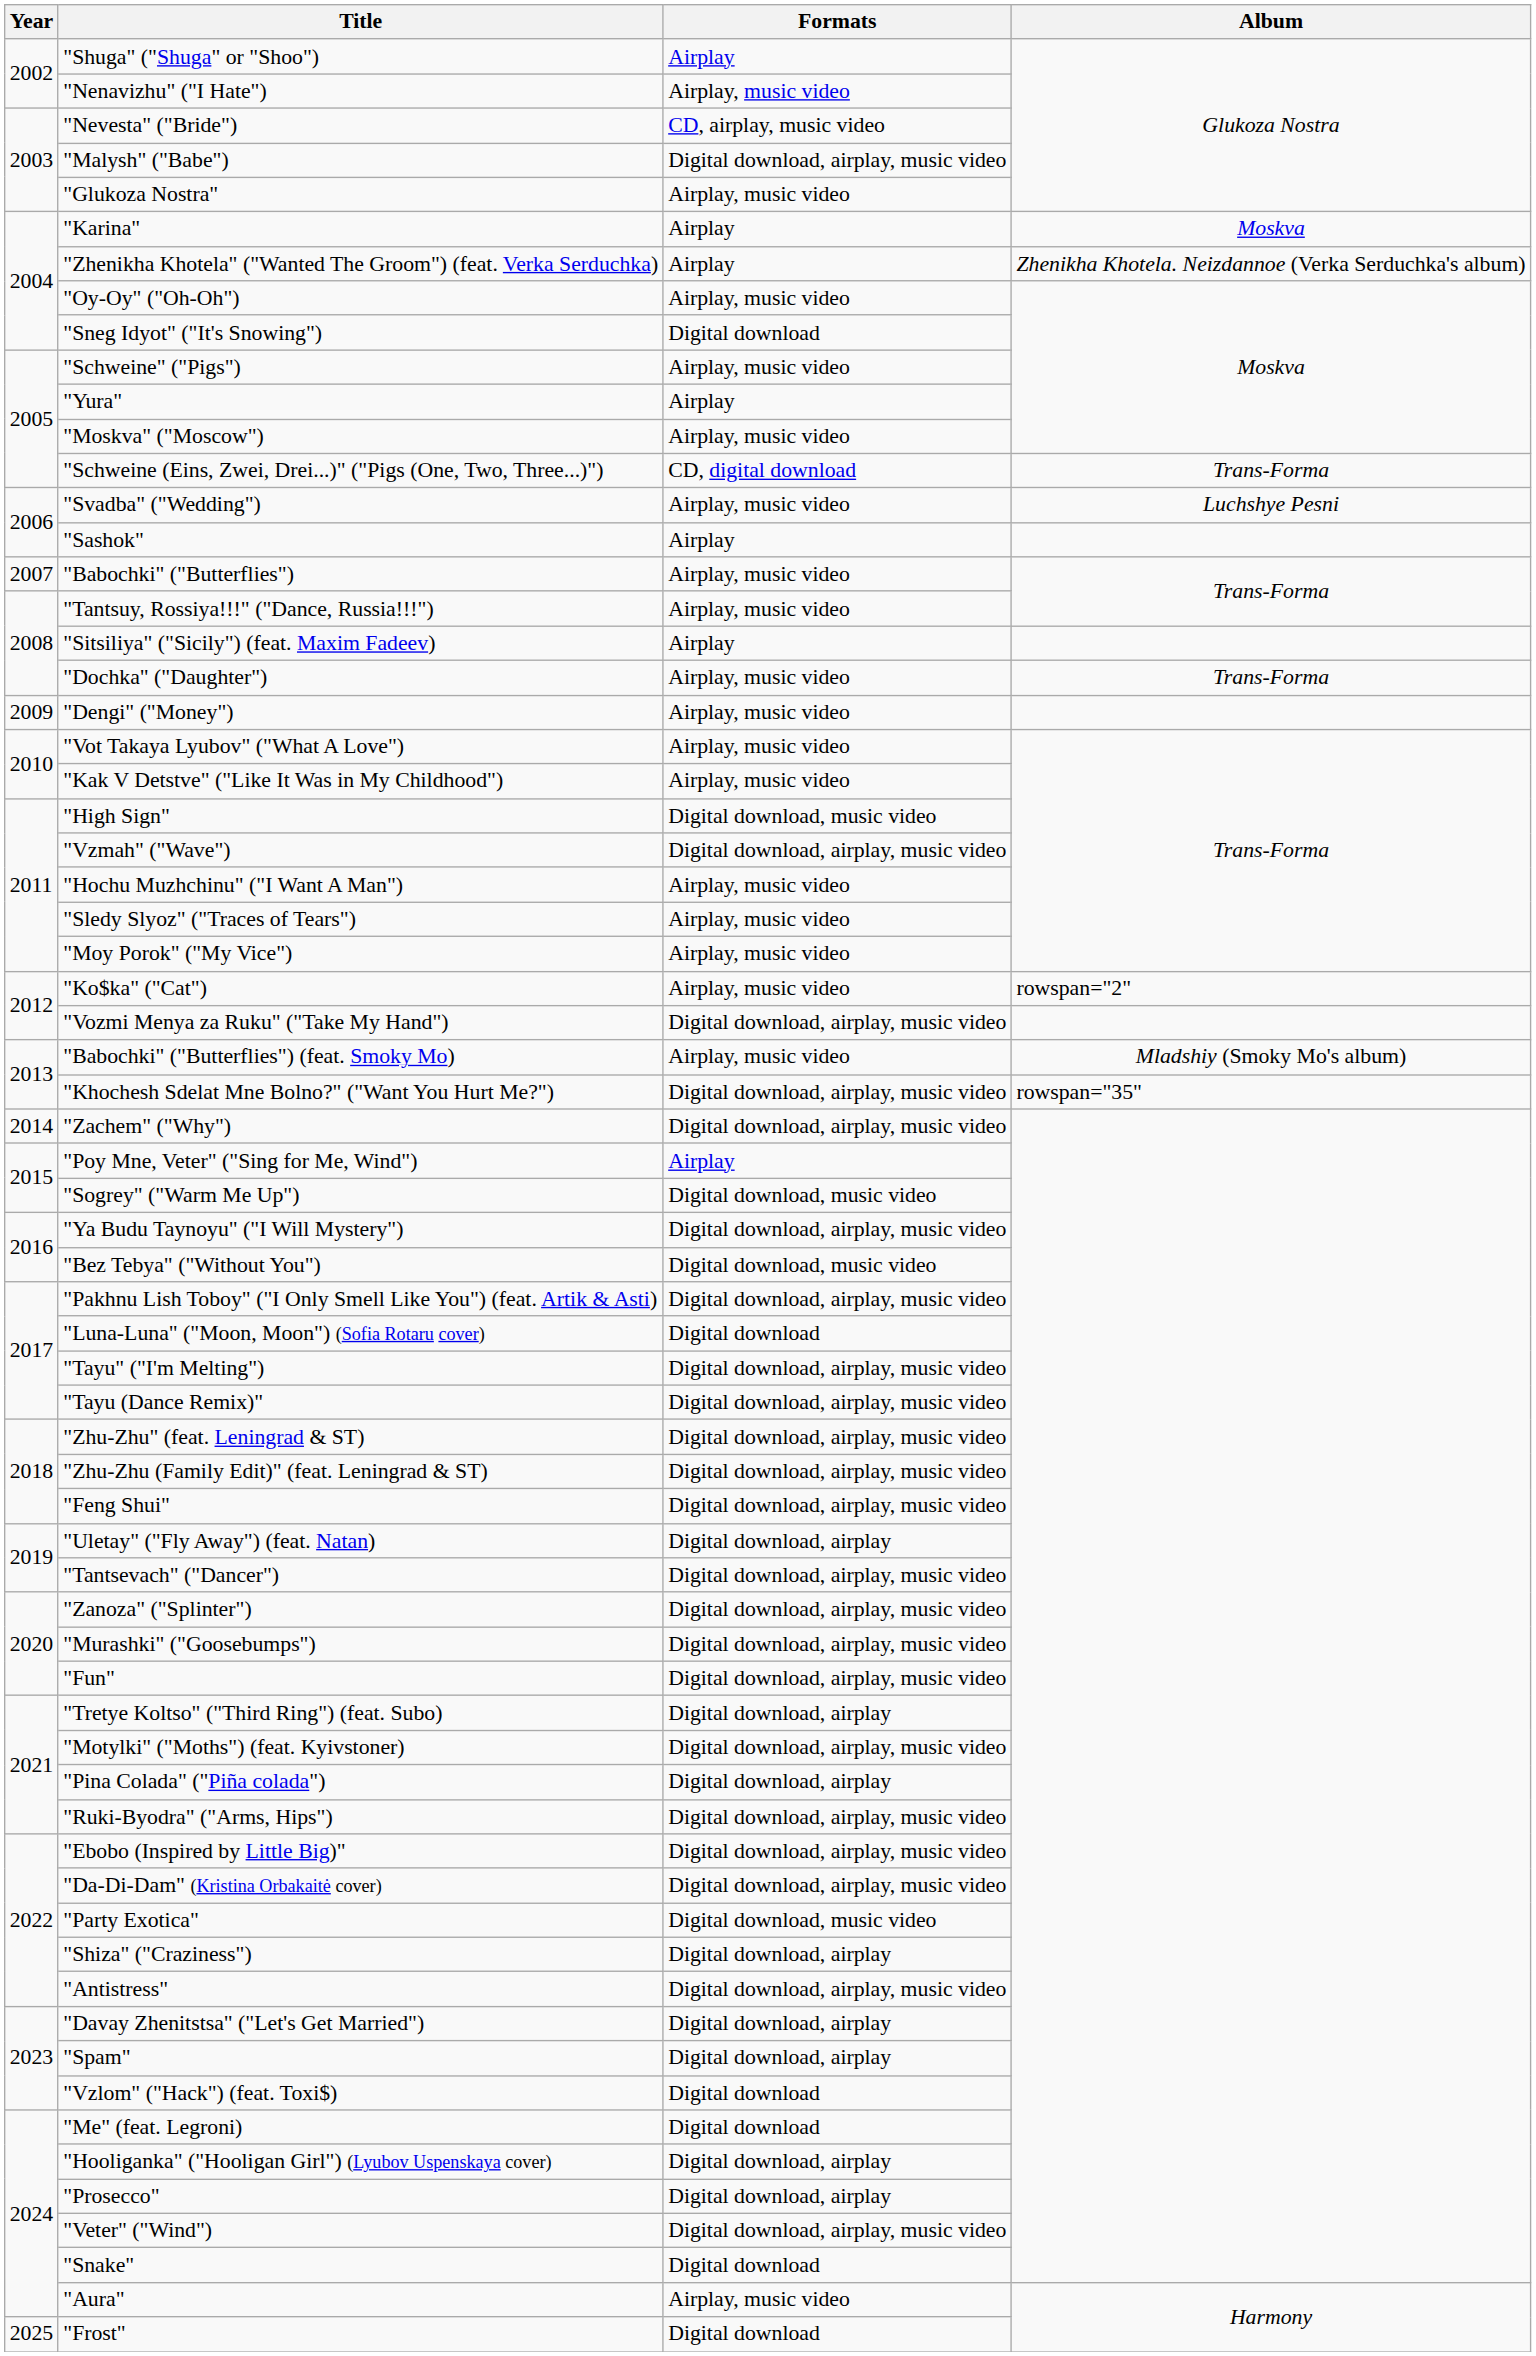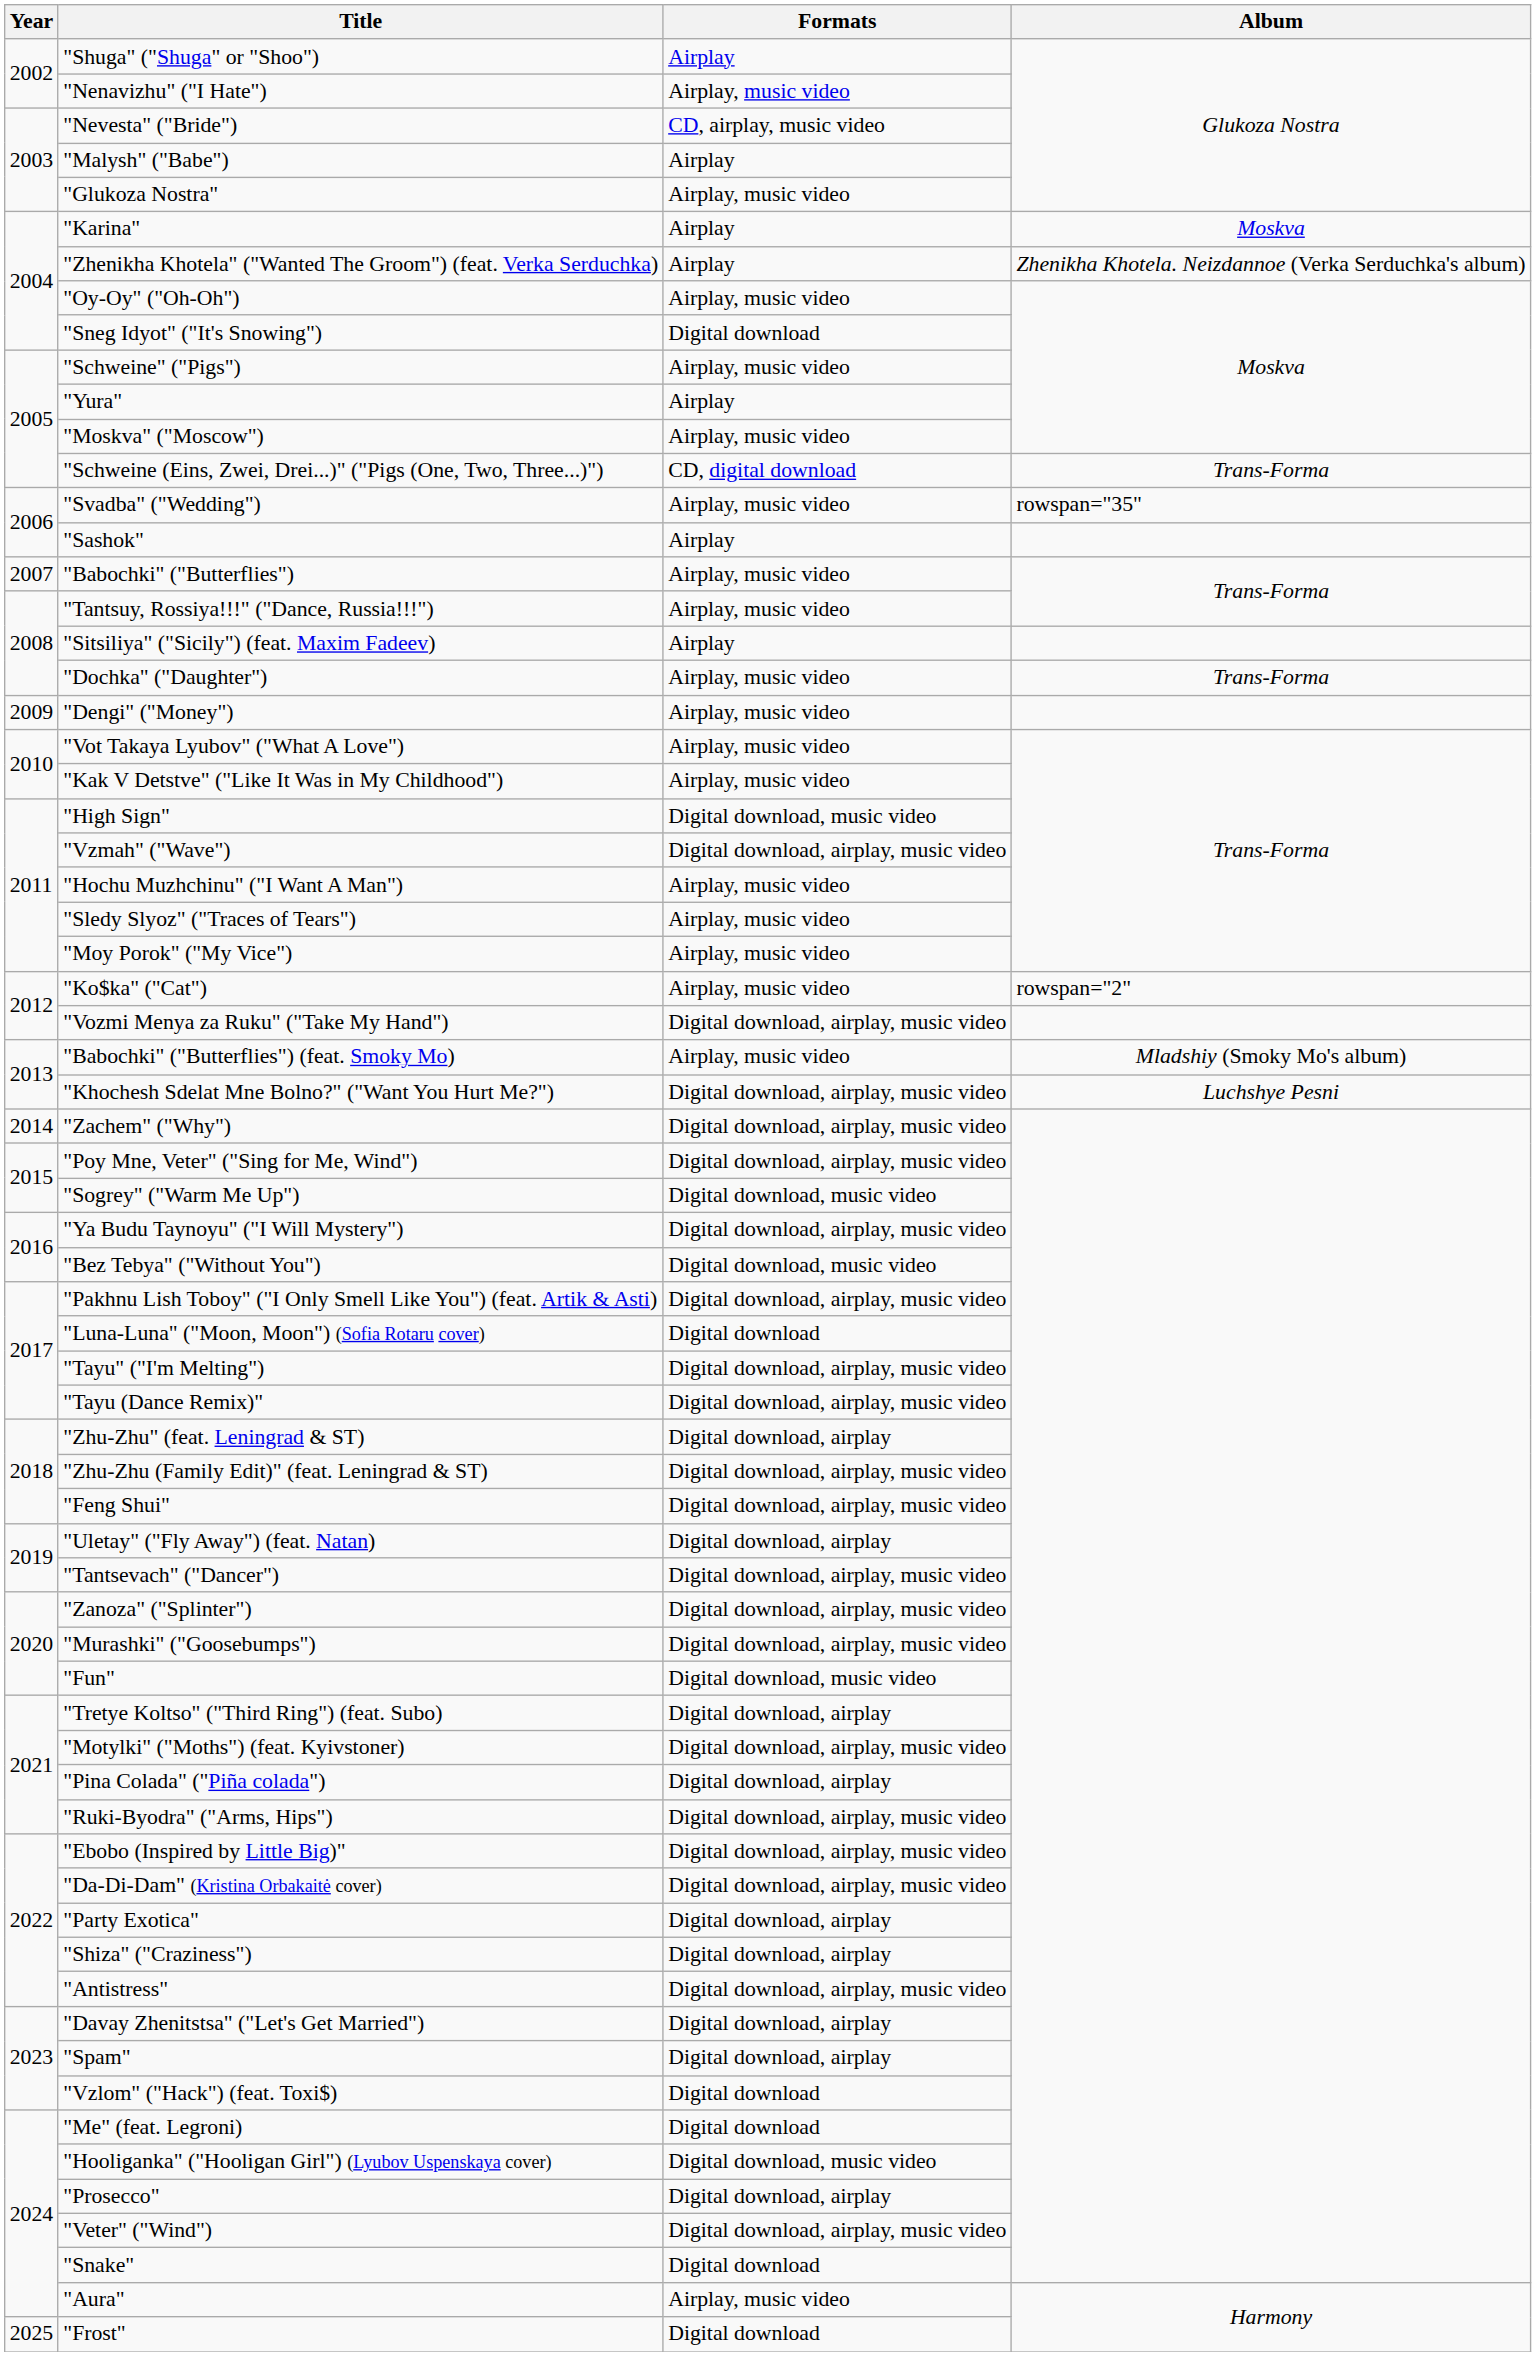(837, 159) Digital download, airplay, music video -> (701, 159) Airplay
(1271, 504) Luchshye Pesni -> (1079, 504) rowspan="35"
(1079, 1091) rowspan="35" -> (1271, 1091) Luchshye Pesni
(701, 1160) Airplay -> (837, 1160) Digital download, airplay, music video
(837, 1436) Digital download, airplay, music video -> (780, 1436) Digital download, airplay
(837, 1678) Digital download, airplay, music video -> (802, 1678) Digital download, music video
(802, 1919) Digital download, music video -> (780, 1919) Digital download, airplay
(780, 2161) Digital download, airplay -> (802, 2161) Digital download, music video
